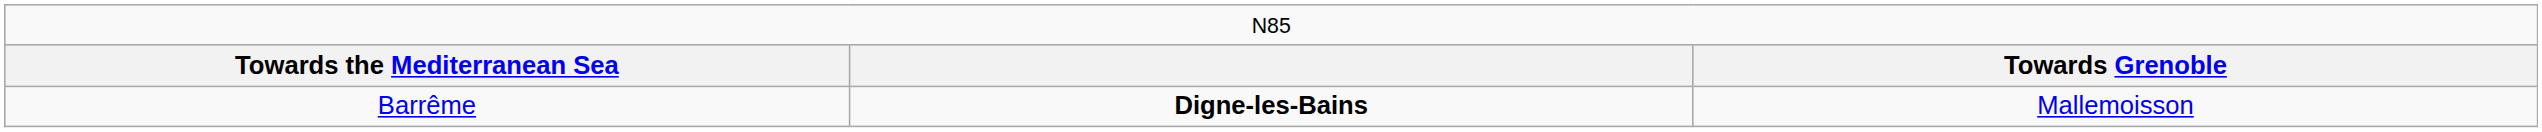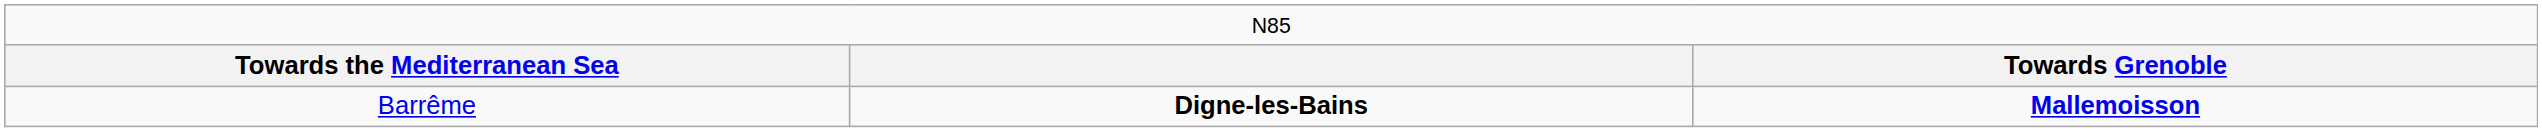(2115, 106) normal -> (2115, 106) bold
